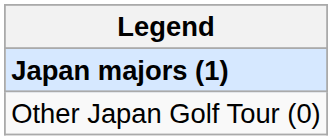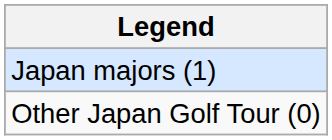(120, 70) bold -> (114, 70) normal
